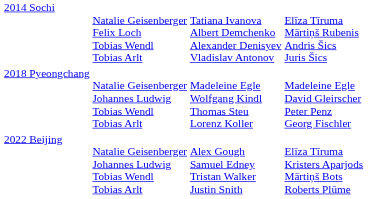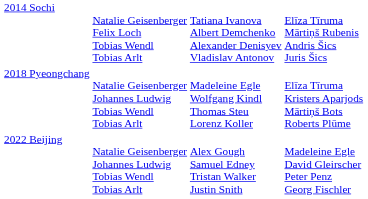(323, 104) Madeleine Egle David Gleirscher Peter Penz Georg Fischler -> (324, 104) Elīza Tīruma Kristers Aparjods Mārtiņš Bots Roberts Plūme
(324, 170) Elīza Tīruma Kristers Aparjods Mārtiņš Bots Roberts Plūme -> (323, 170) Madeleine Egle David Gleirscher Peter Penz Georg Fischler
